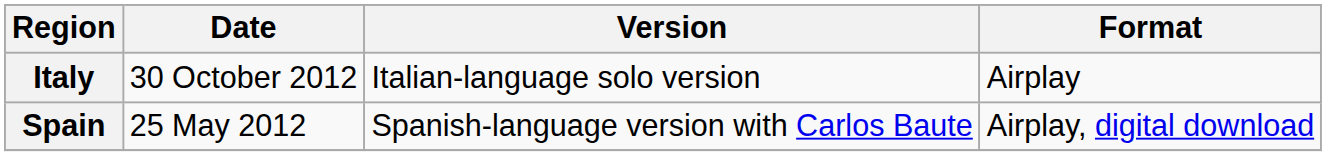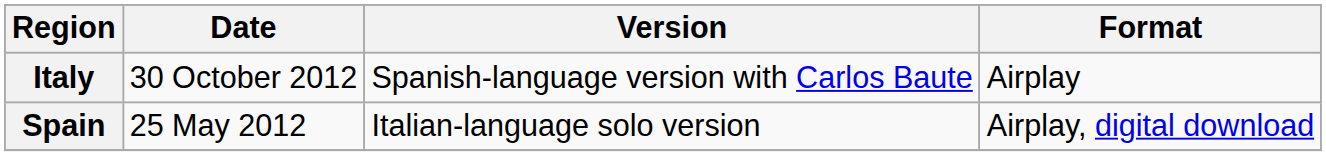(566, 77) Italian-language solo version -> (672, 77) Spanish-language version with Carlos Baute
(672, 125) Spanish-language version with Carlos Baute -> (566, 125) Italian-language solo version
